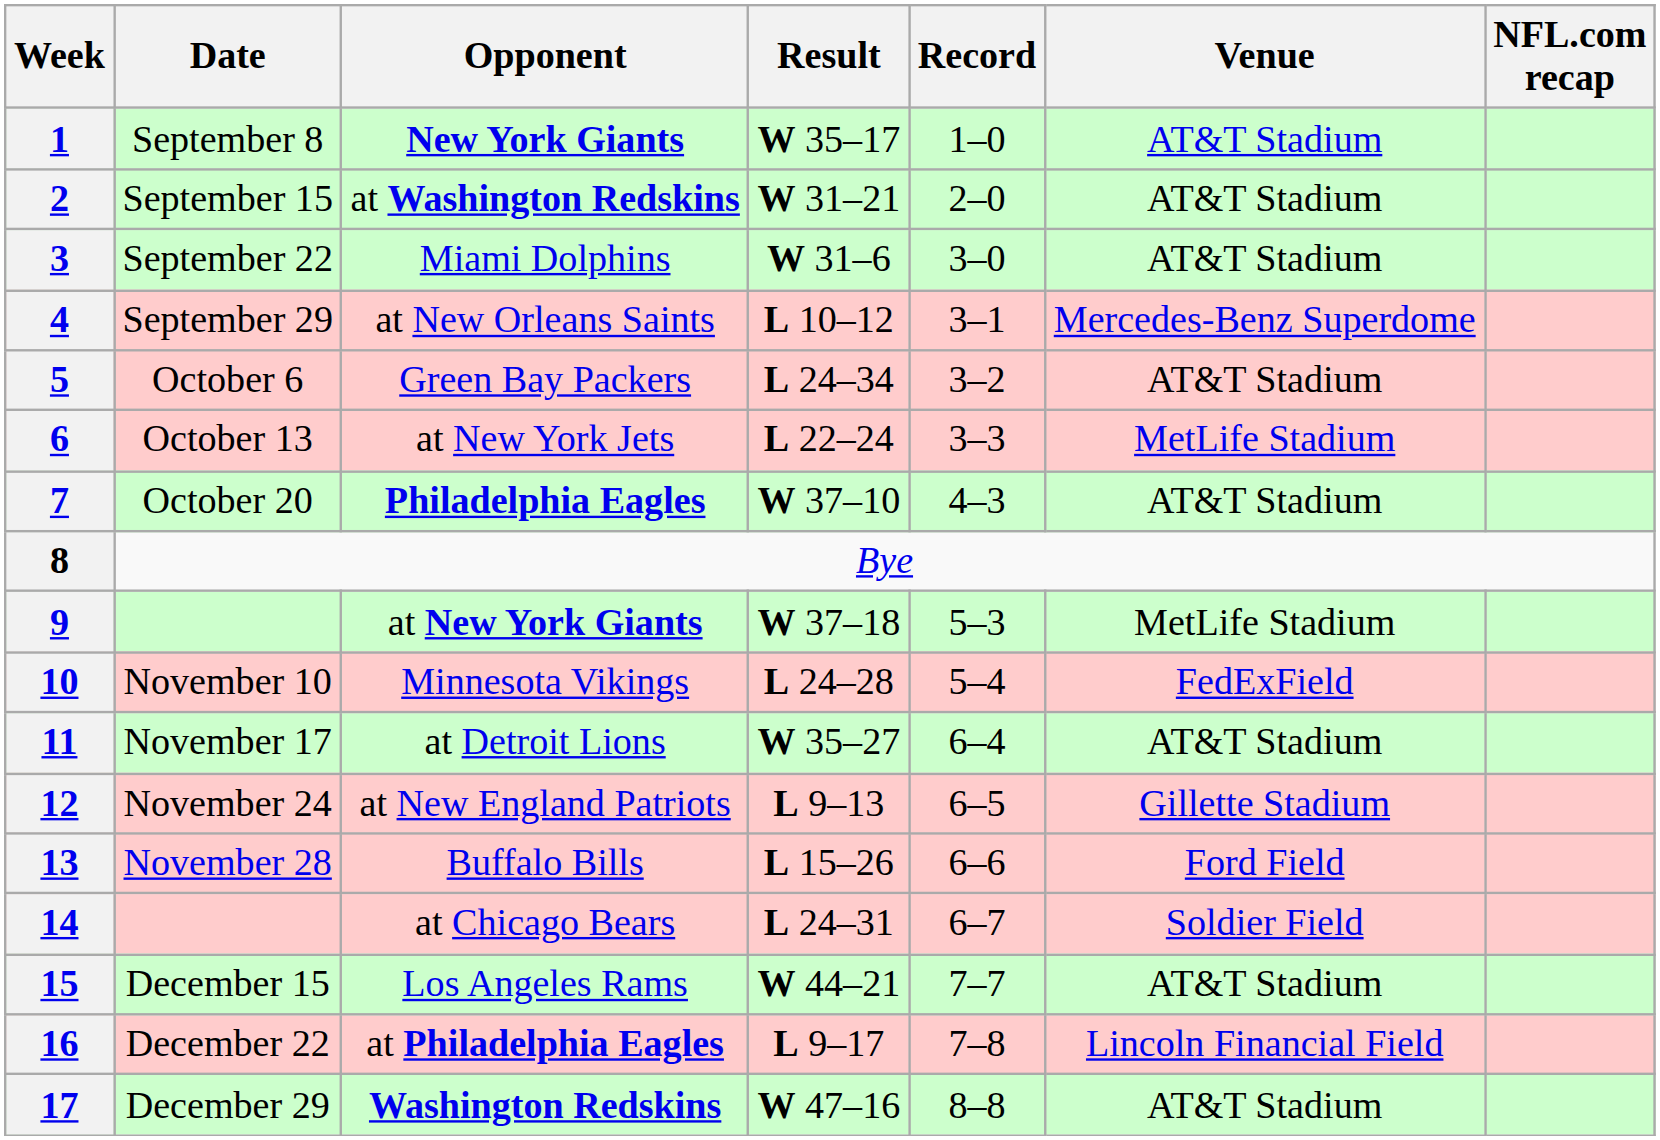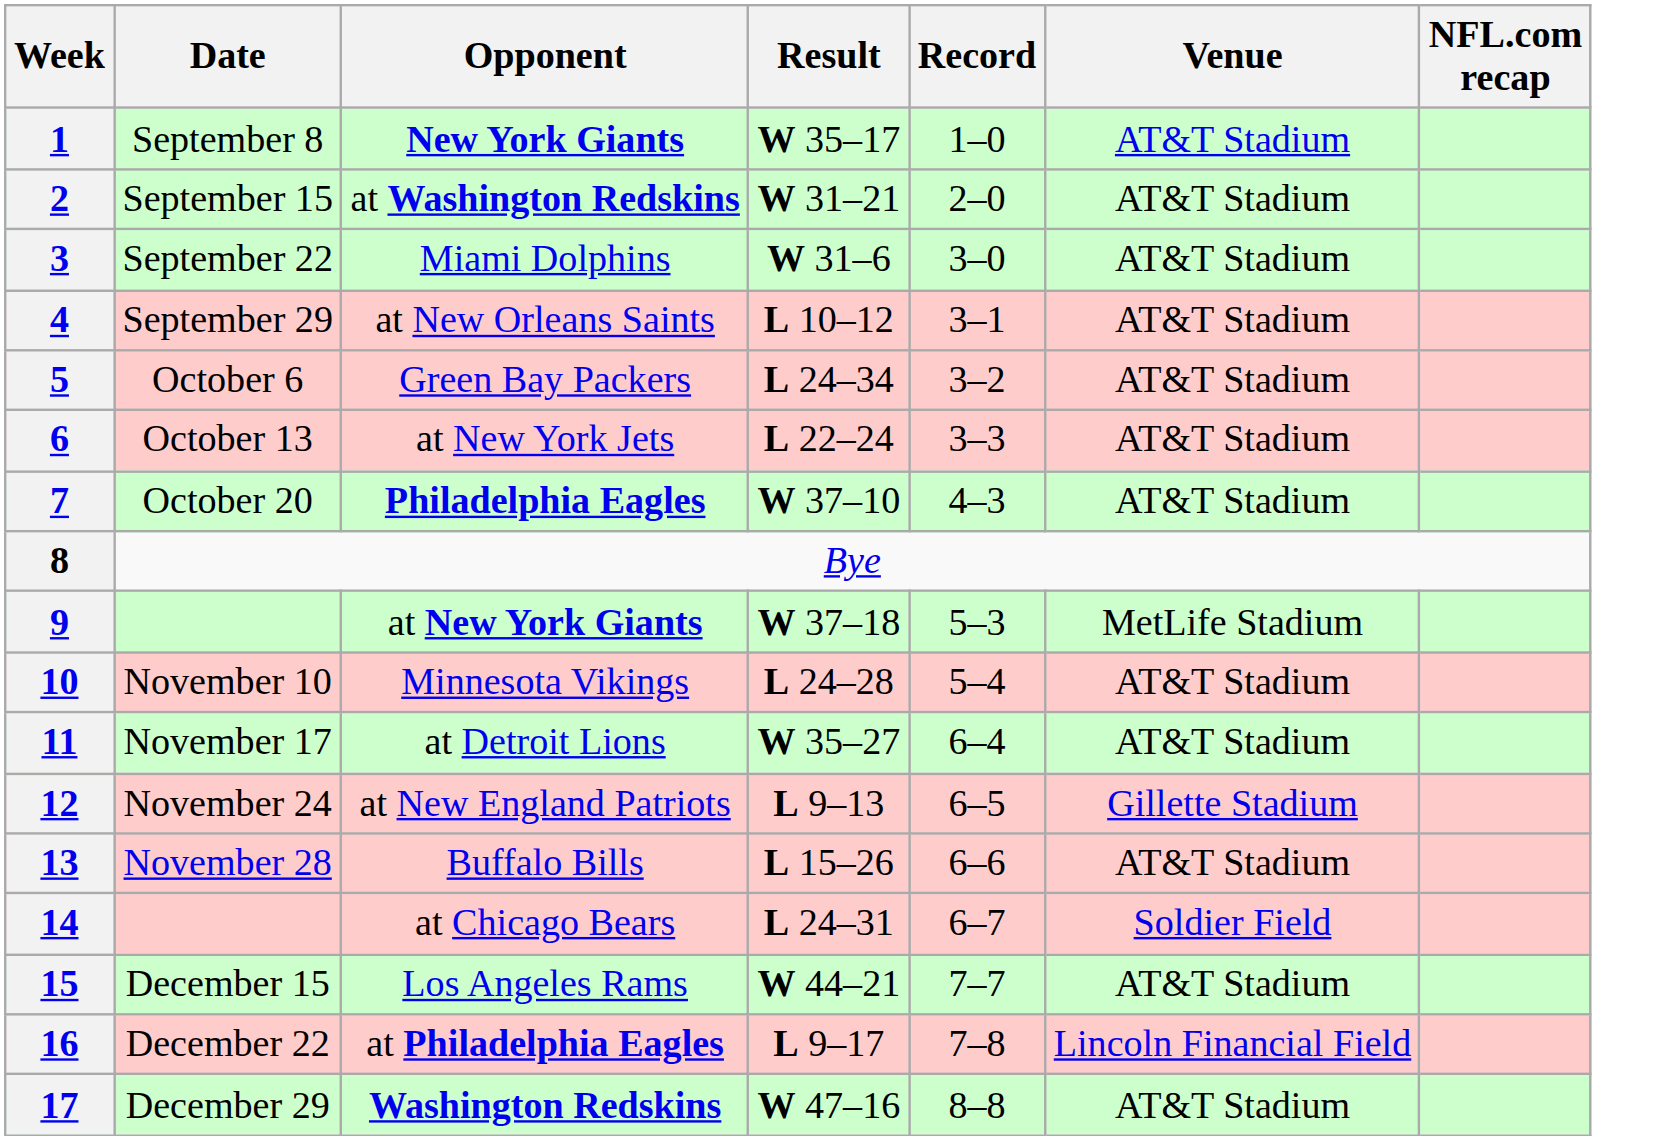(1265, 319) Mercedes-Benz Superdome -> (1233, 319) AT&T Stadium
(1265, 439) MetLife Stadium -> (1233, 439) AT&T Stadium
(1265, 681) FedExField -> (1233, 681) AT&T Stadium
(1265, 862) Ford Field -> (1233, 862) AT&T Stadium
